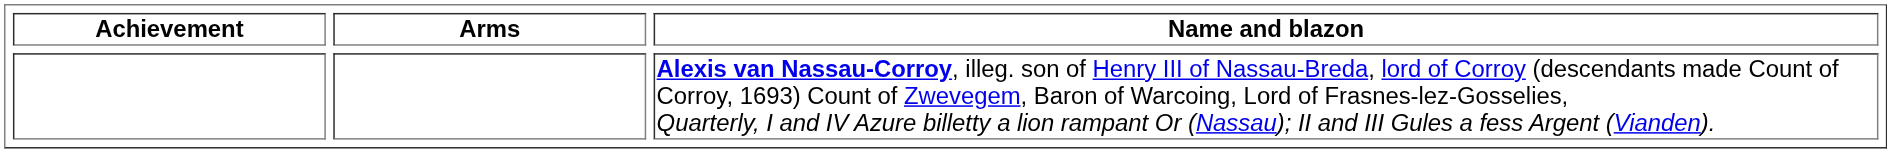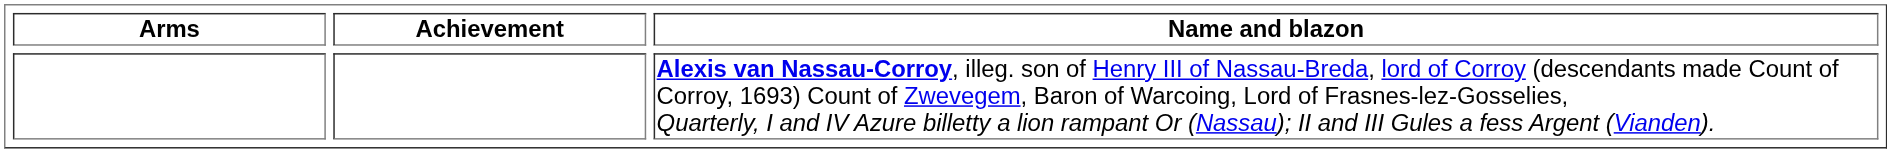columns swapped: (169, 29) <-> (490, 29)
